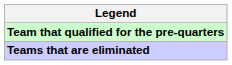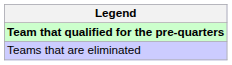(78, 50) bold -> (74, 50) normal
